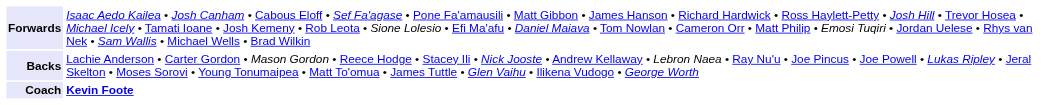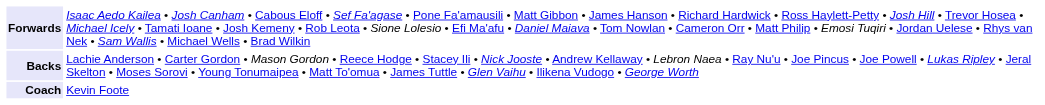(100, 90) bold -> (98, 90) normal
